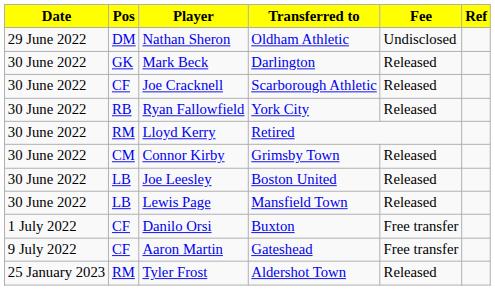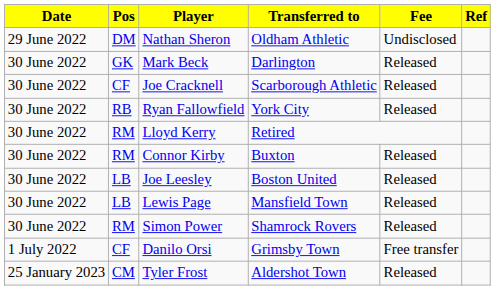(123, 156) CM -> (123, 156) RM
(295, 156) Grimsby Town -> (273, 156) Buxton
+ row: (182, 226)
(273, 226) Buxton -> (295, 249) Grimsby Town
- row: (183, 249)
(123, 272) RM -> (123, 272) CM
